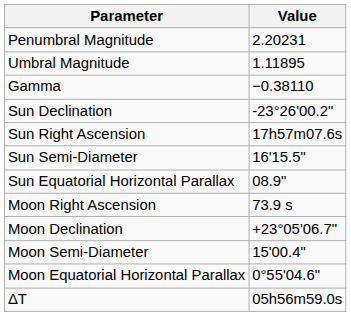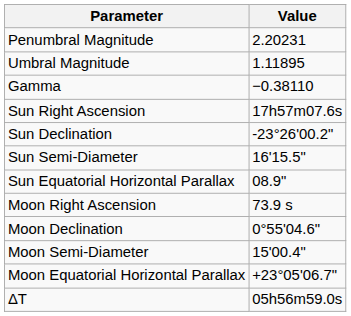rows swapped: (77, 134) <-> (60, 110)
(295, 228) +23°05'06.7" -> (286, 228) 0°55'04.6"
(286, 275) 0°55'04.6" -> (295, 275) +23°05'06.7"
